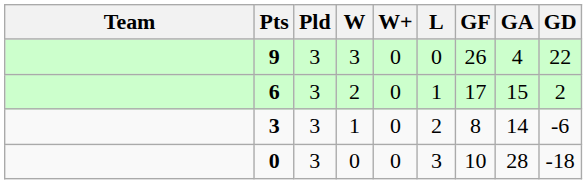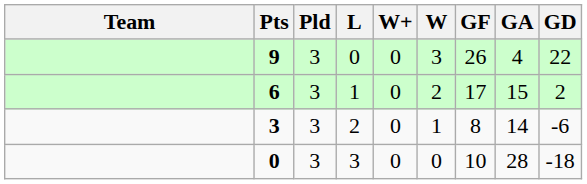columns swapped: (354, 21) <-> (436, 21)
